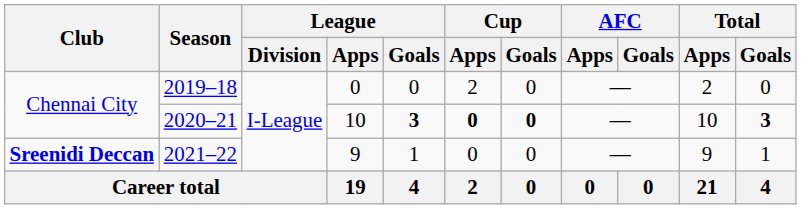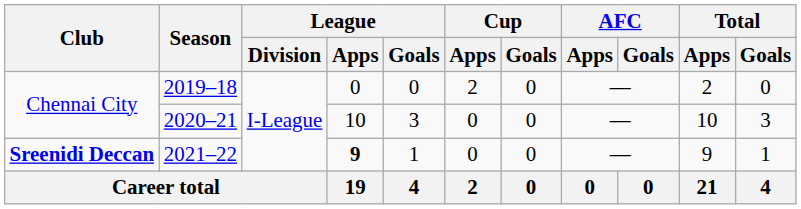(414, 120) bold -> (414, 120) normal
(473, 120) bold -> (473, 120) normal
(531, 120) bold -> (531, 120) normal
(765, 120) bold -> (765, 120) normal
(355, 154) normal -> (355, 154) bold
